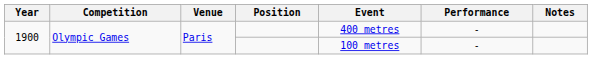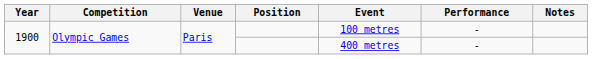(370, 29) 400 metres -> (370, 29) 100 metres
(370, 45) 100 metres -> (370, 45) 400 metres
